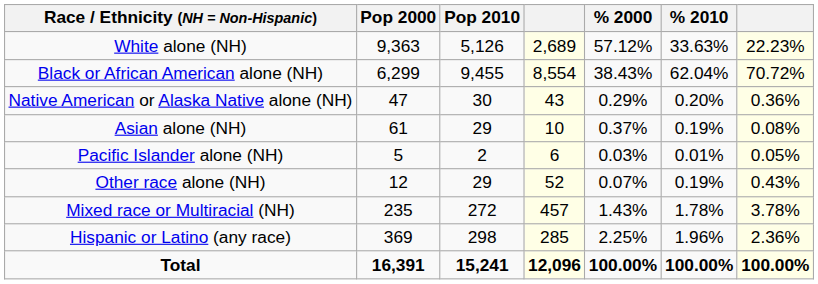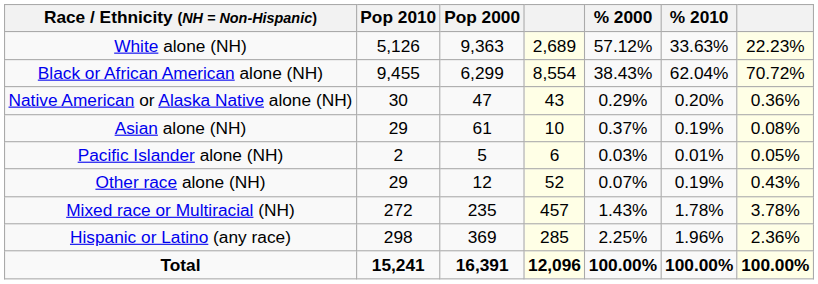columns swapped: (398, 18) <-> (482, 18)
